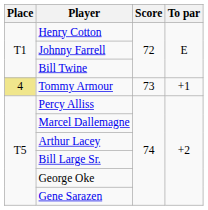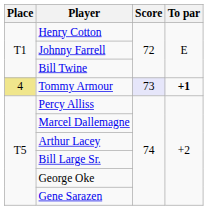(149, 86) no background -> (149, 86) lavender background
(184, 86) normal -> (184, 86) bold
